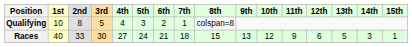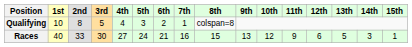(184, 36) 18 -> (184, 36) 16
